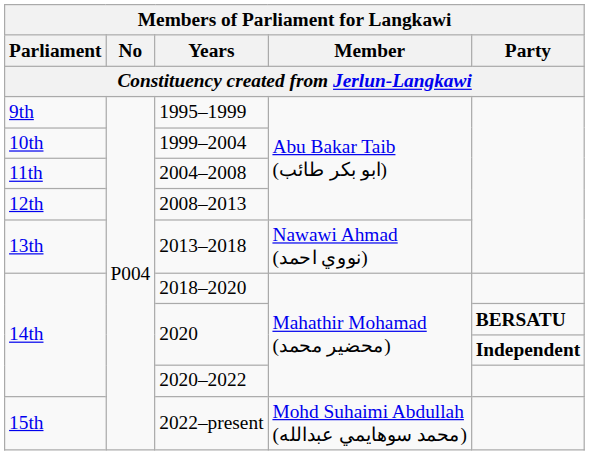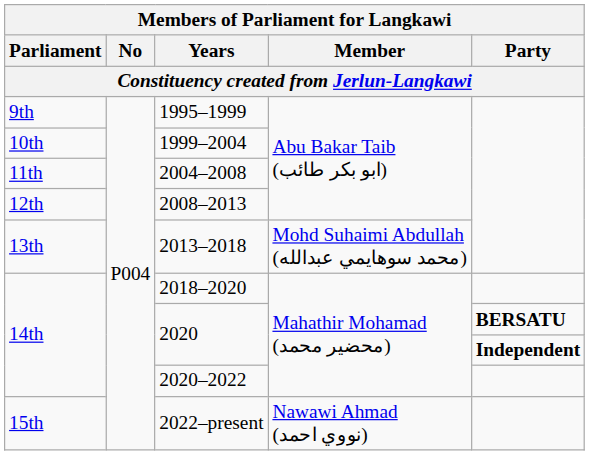(335, 246) Nawawi Ahmad (نووي احمد) -> (370, 246) Mohd Suhaimi Abdullah (محمد سوهايمي عبدالله)
(370, 422) Mohd Suhaimi Abdullah (محمد سوهايمي عبدالله) -> (335, 422) Nawawi Ahmad (نووي احمد)
